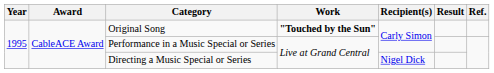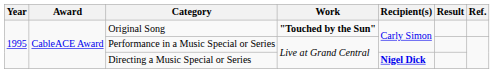(403, 60) normal -> (403, 60) bold
